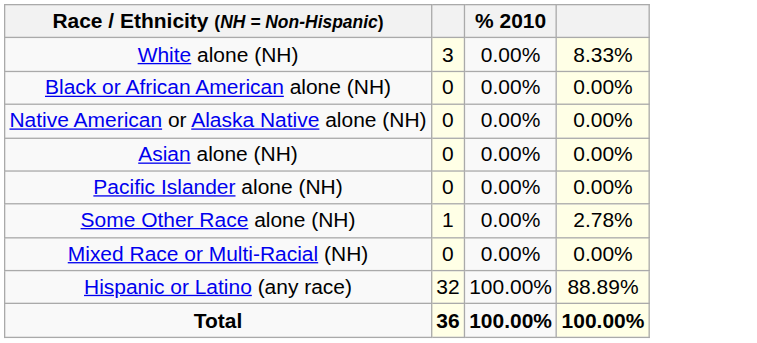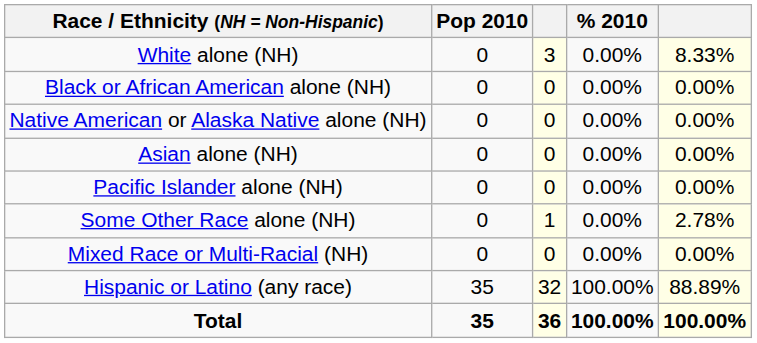+ column: (482, 21)
